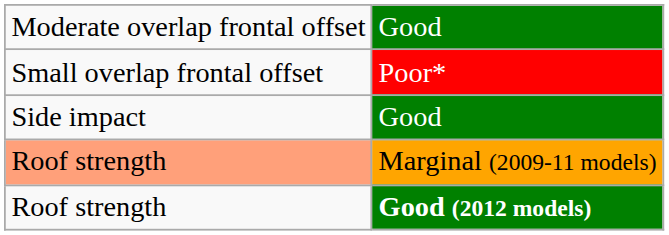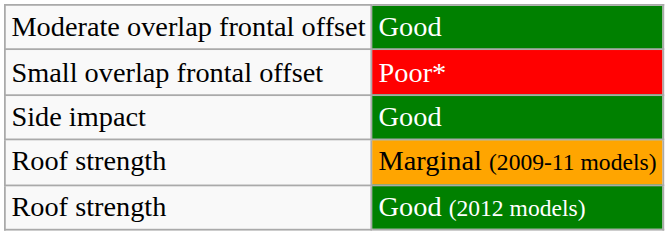(89, 161) lightsalmon background -> (89, 161) no background
(485, 206) bold -> (482, 206) normal
